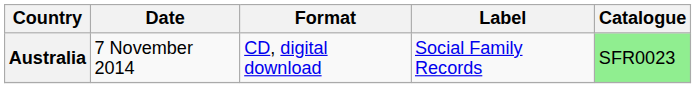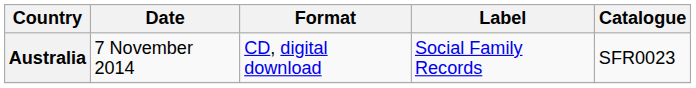(637, 57) lightgreen background -> (637, 57) no background
